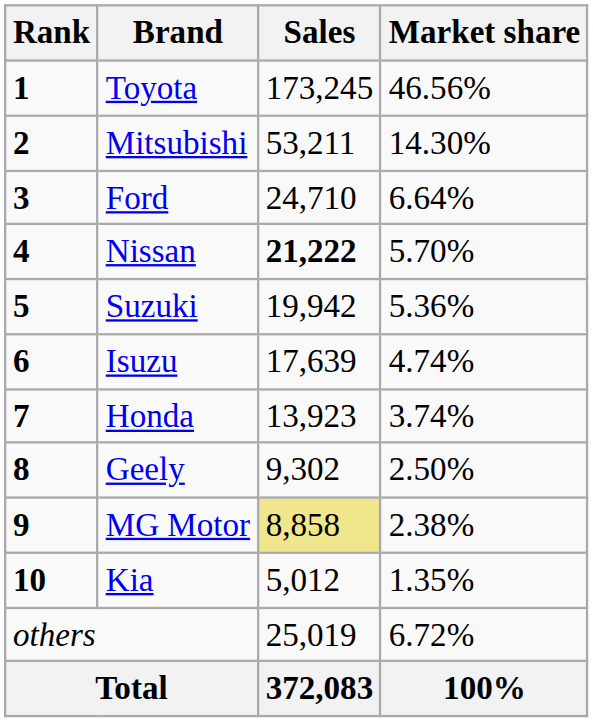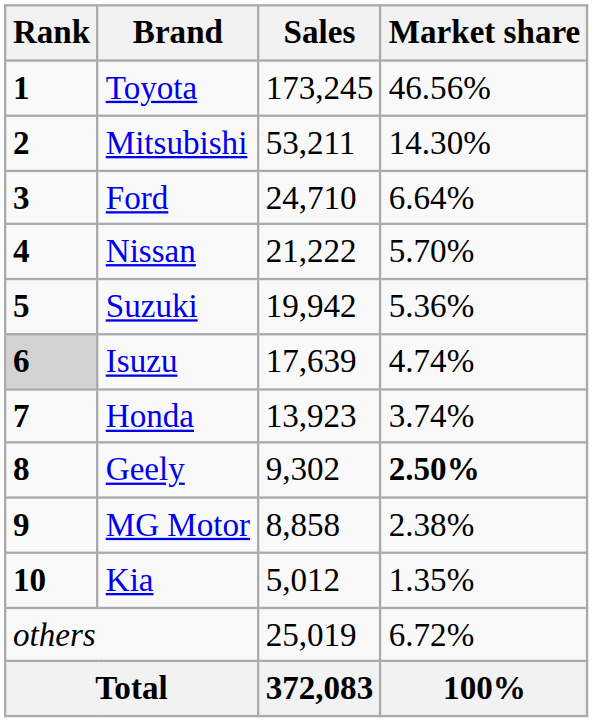(311, 251) bold -> (311, 251) normal
(21, 360) no background -> (21, 360) lightgrey background
(431, 469) normal -> (434, 469) bold
(303, 524) khaki background -> (303, 524) no background
